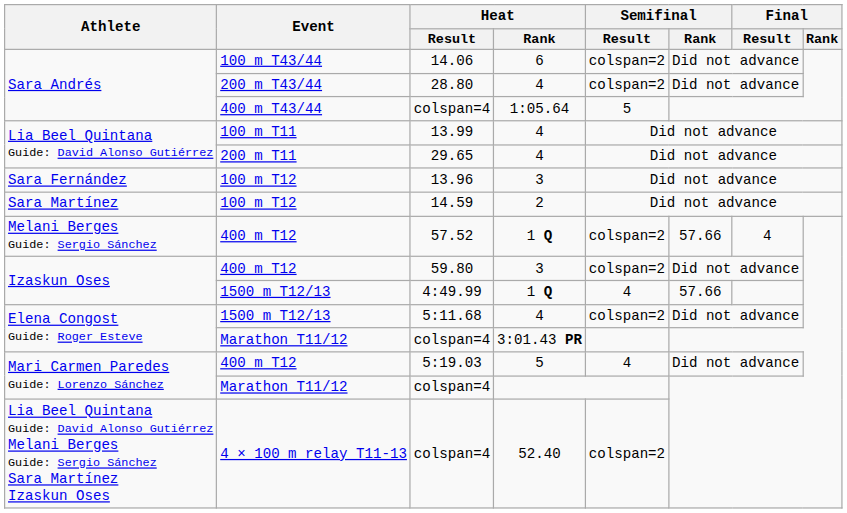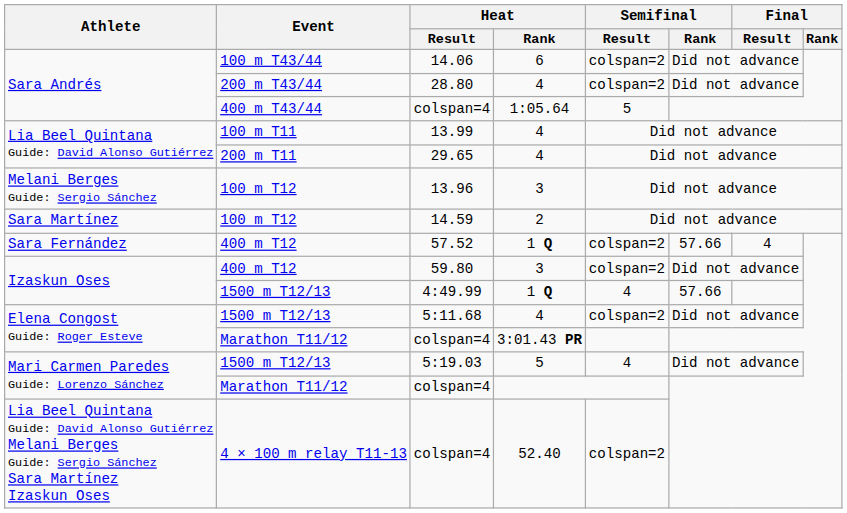(67, 180) Sara Fernández -> (82, 188) Melani Berges Guide: Sergio Sánchez
(82, 235) Melani Berges Guide: Sergio Sánchez -> (67, 244) Sara Fernández
(258, 363) 400 m T12 -> (275, 363) 1500 m T12/13
